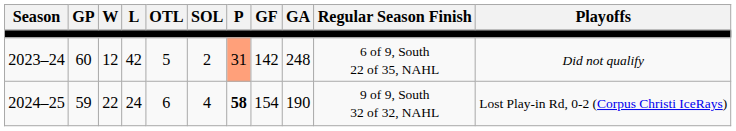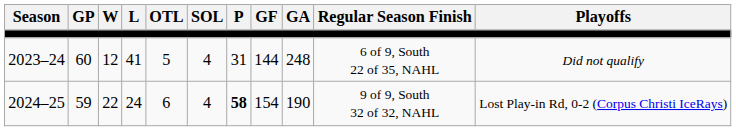(134, 59) 42 -> (134, 59) 41
(207, 59) 2 -> (207, 59) 4
(239, 59) lightsalmon background -> (239, 59) no background
(266, 59) 142 -> (266, 59) 144
